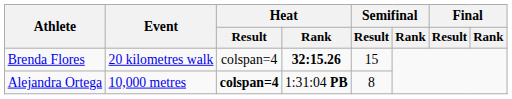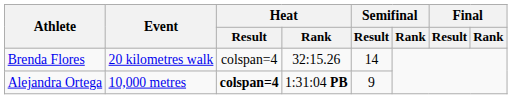(316, 60) bold -> (316, 60) normal
(372, 60) 15 -> (372, 60) 14
(372, 82) 8 -> (372, 82) 9
